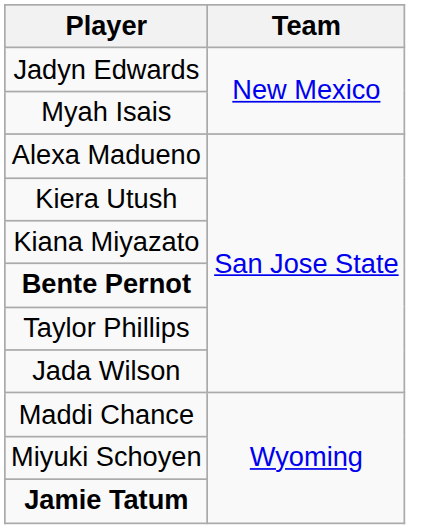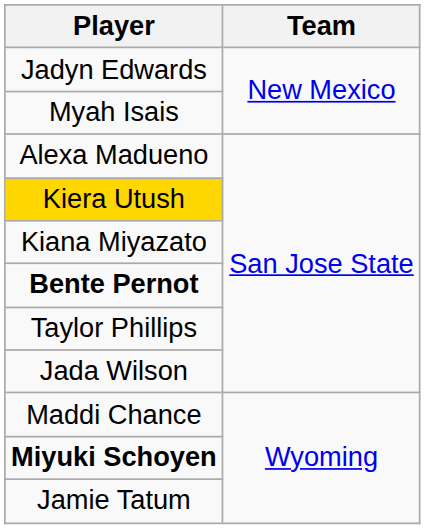(106, 198) no background -> (114, 198) gold background
(106, 457) normal -> (114, 457) bold
(106, 500) bold -> (114, 500) normal
